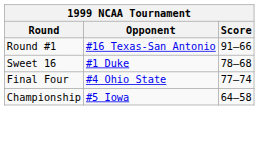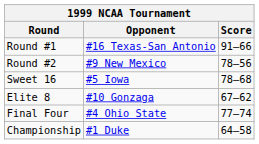+ row: (32, 63)
(108, 63) #1 Duke -> (108, 80) #5 Iowa
+ row: (28, 97)
(108, 97) #5 Iowa -> (108, 130) #1 Duke
